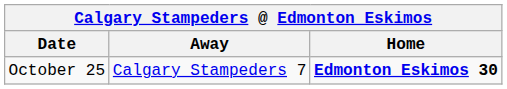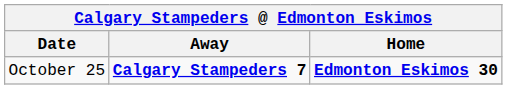(210, 70) normal -> (210, 70) bold
